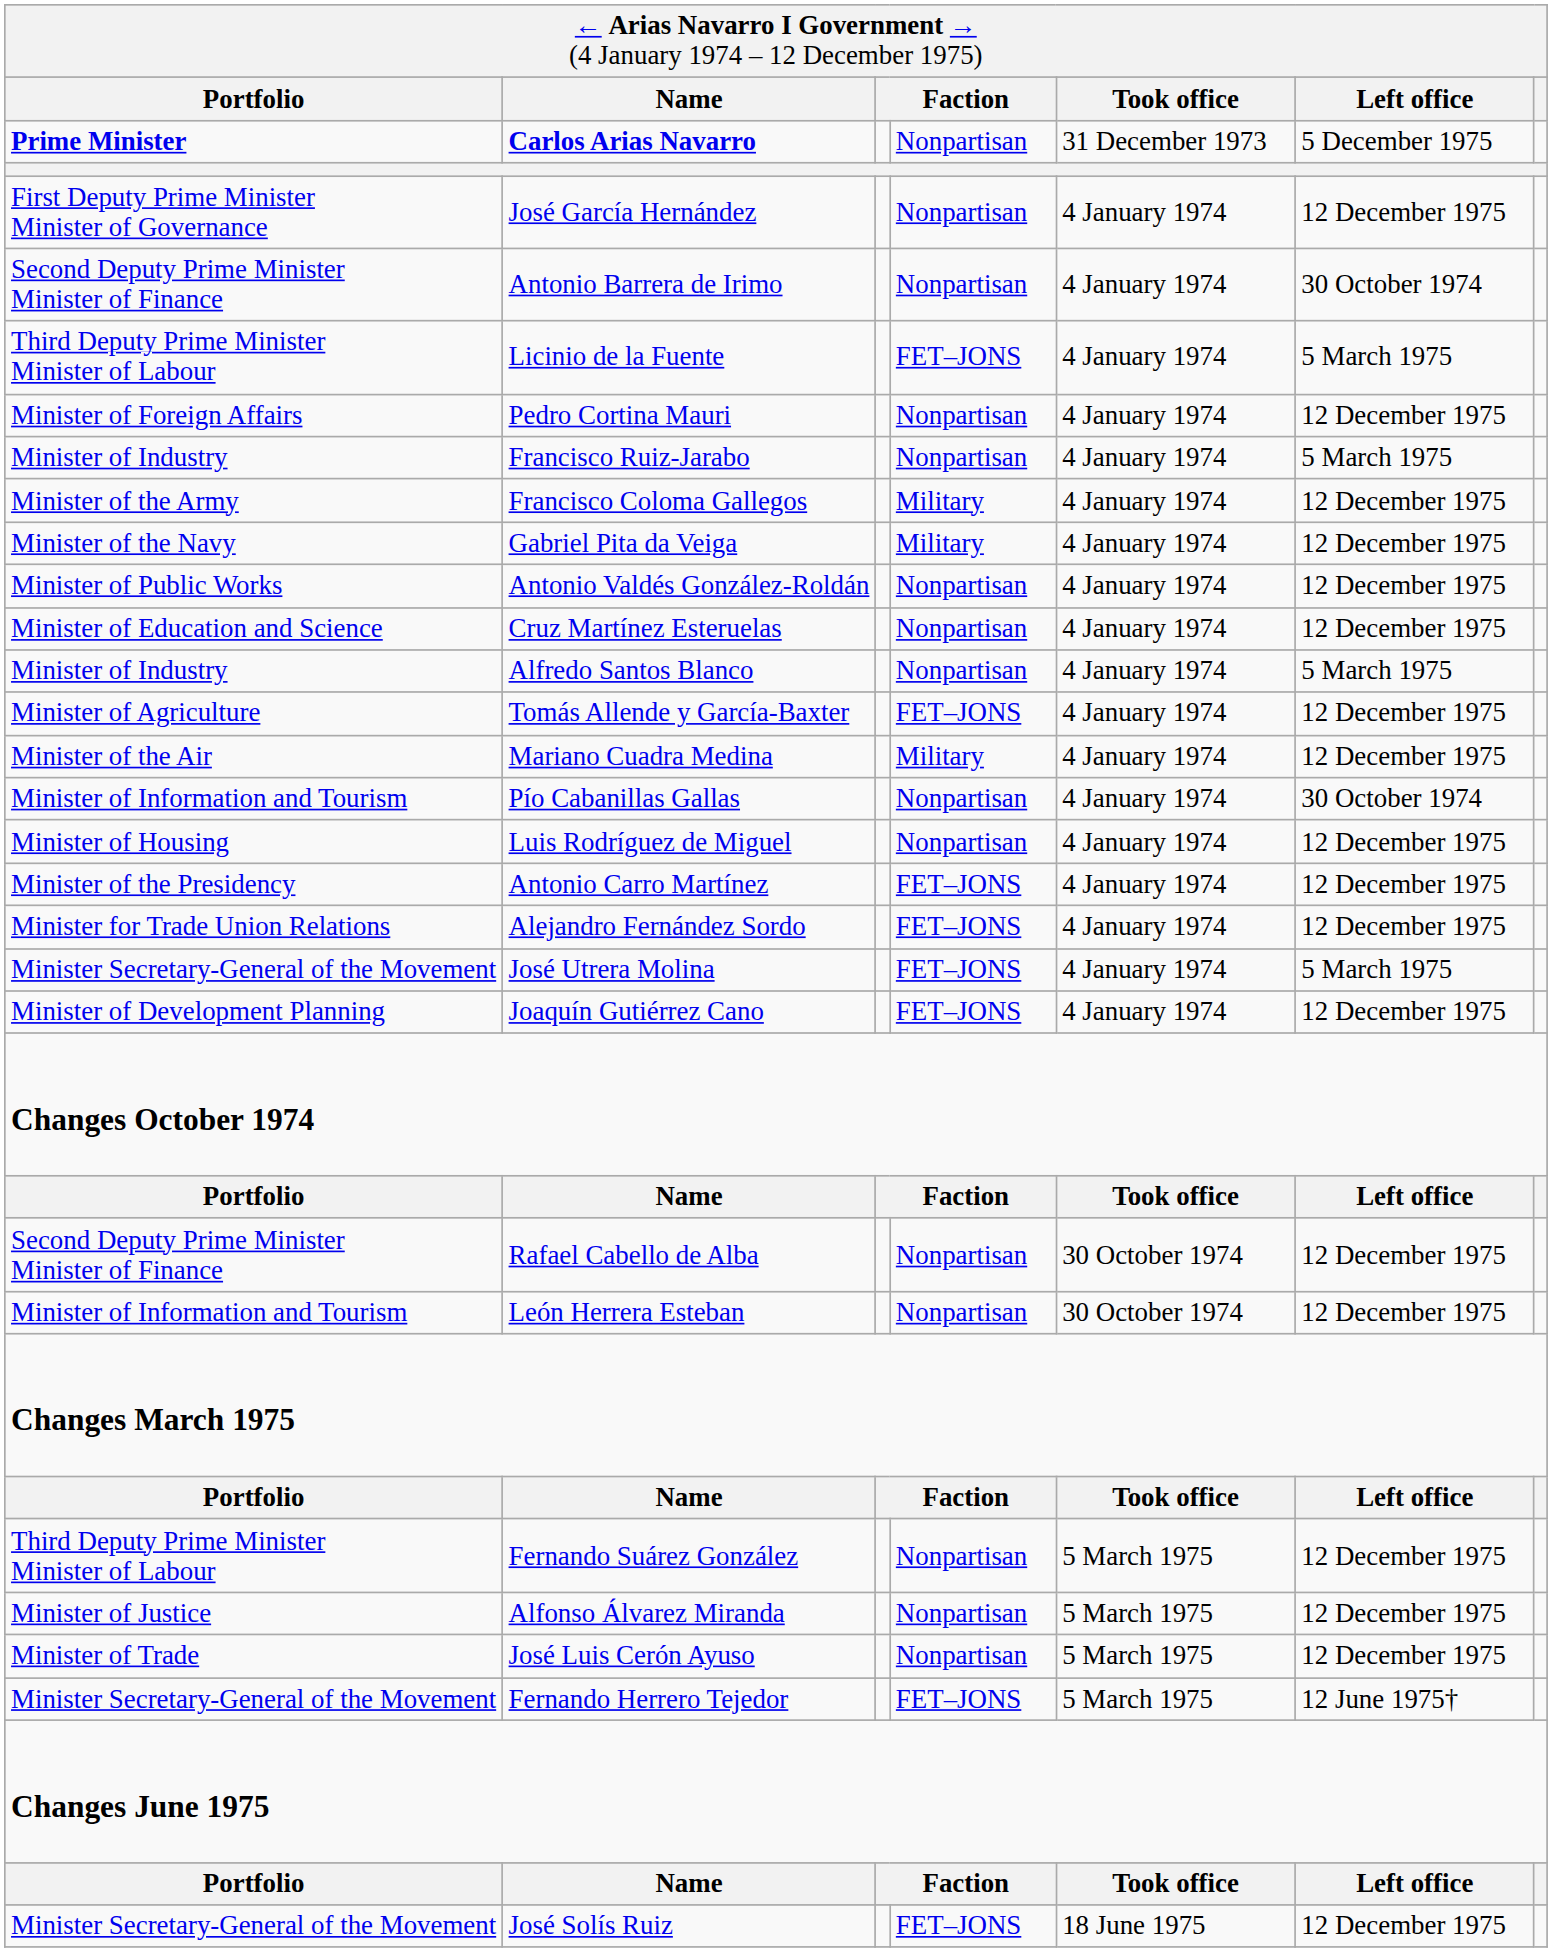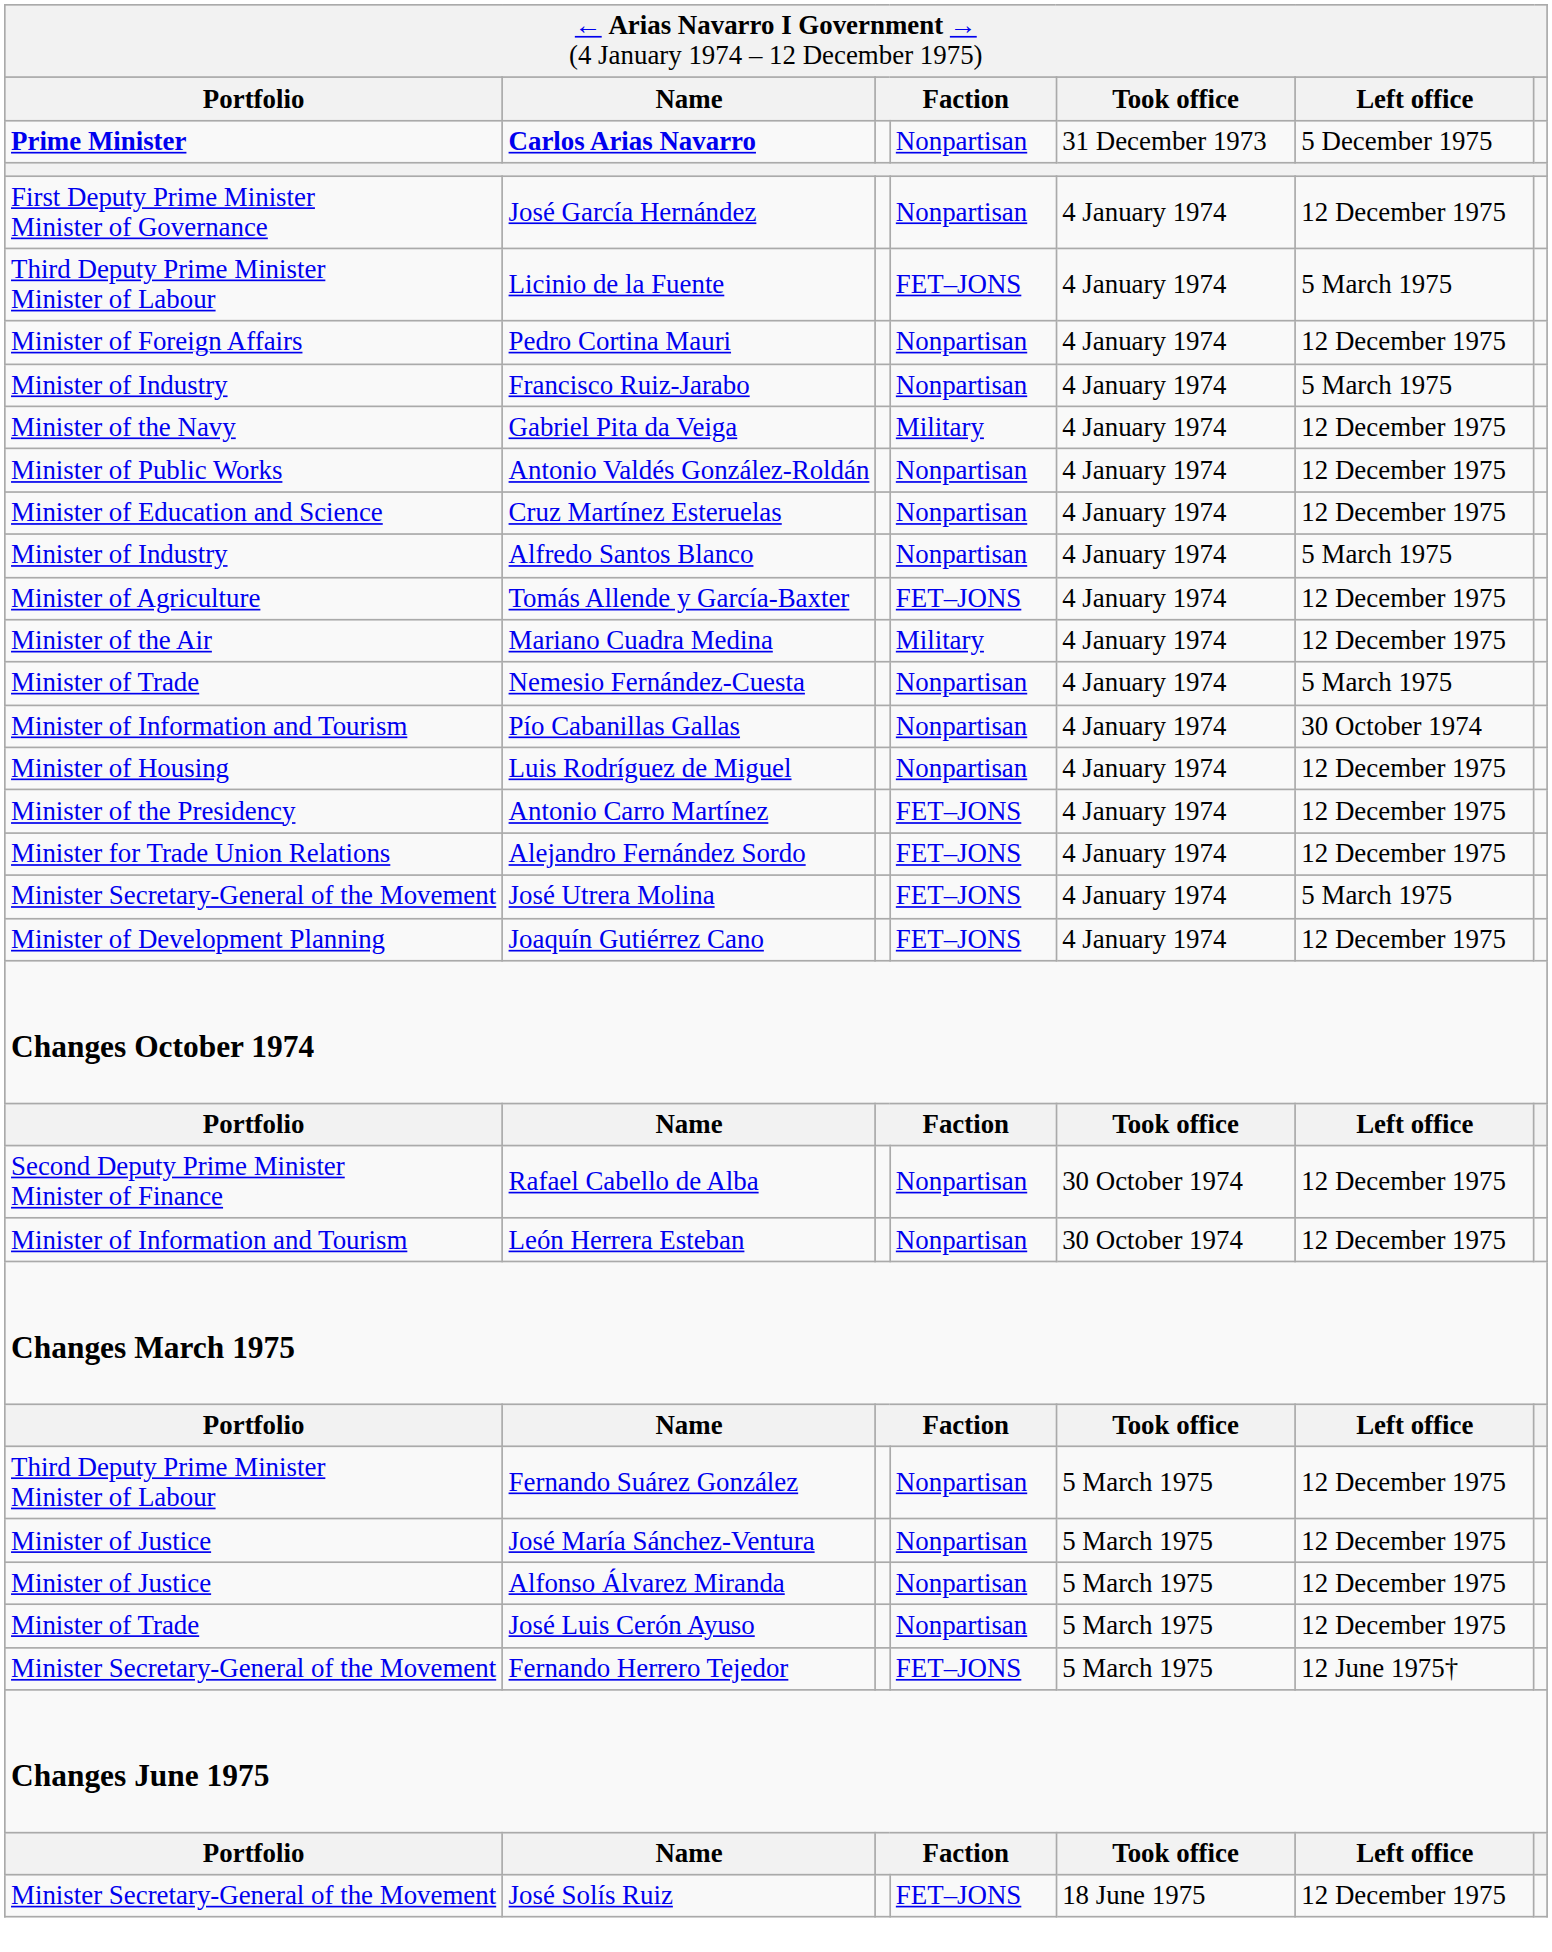- row: (646, 284)
- row: (658, 500)
+ row: (657, 683)
+ row: (662, 1540)
